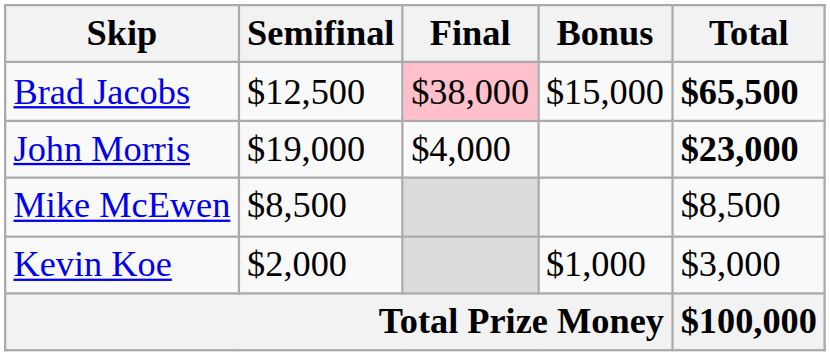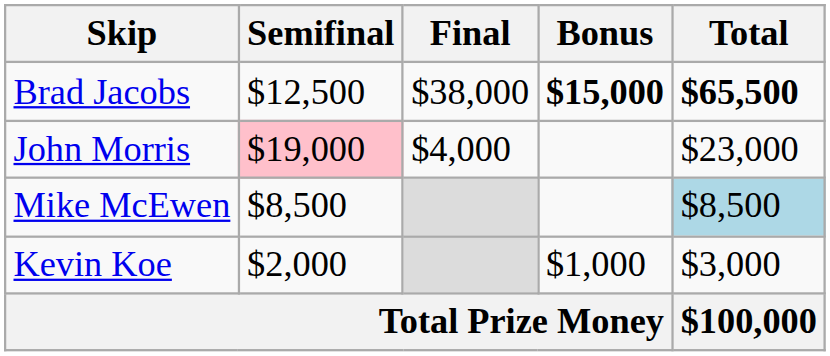(470, 90) pink background -> (470, 90) no background
(605, 90) normal -> (605, 90) bold
(306, 148) no background -> (306, 148) pink background
(740, 148) bold -> (740, 148) normal
(731, 206) no background -> (731, 206) lightblue background
